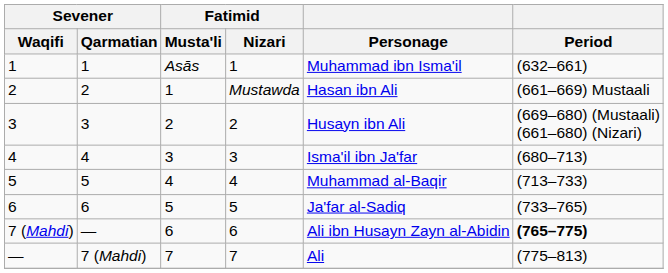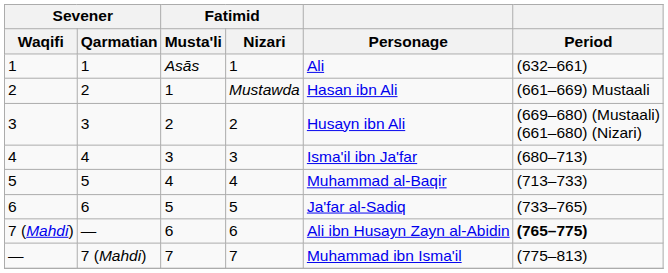(384, 66) Muhammad ibn Isma'il -> (316, 66) Ali
(316, 255) Ali -> (384, 255) Muhammad ibn Isma'il
